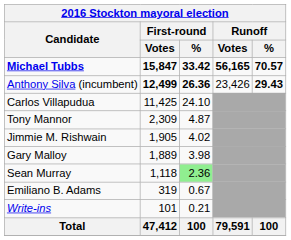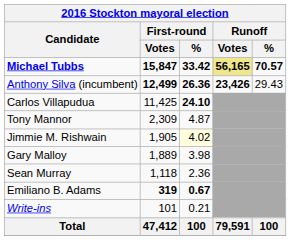(233, 66) no background -> (233, 66) khaki background
(233, 84) normal -> (233, 84) bold
(269, 84) bold -> (269, 84) normal
(196, 102) normal -> (196, 102) bold
(199, 137) no background -> (199, 137) lightyellow background
(199, 173) lightgreen background -> (199, 173) no background
(168, 191) normal -> (168, 191) bold
(199, 191) normal -> (199, 191) bold
